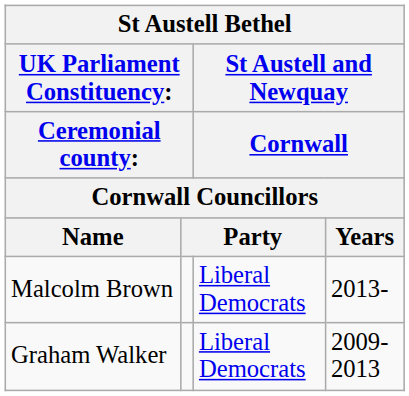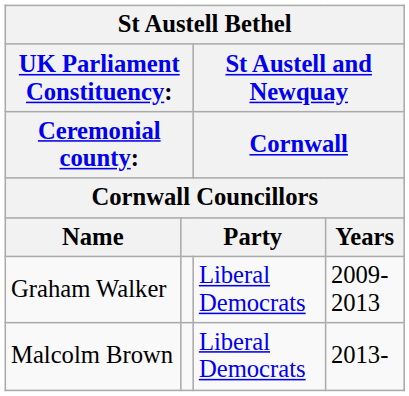rows swapped: (92, 289) <-> (89, 356)
